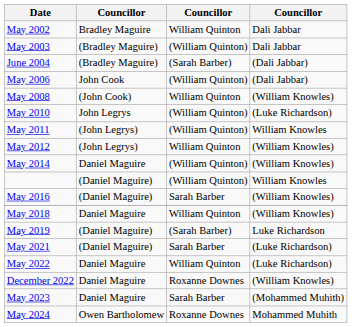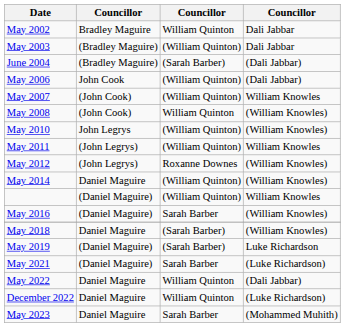+ row: (28, 96)
(292, 113) (Luke Richardson) -> (287, 130) (William Knowles)
(205, 146) William Quinton -> (200, 163) Roxanne Downes
(205, 213) William Quinton -> (194, 230) (Sarah Barber)
(292, 264) (Luke Richardson) -> (274, 280) (Dali Jabbar)
(206, 280) Roxanne Downes -> (198, 297) William Quinton
(293, 280) (William Knowles) -> (286, 297) (Luke Richardson)
- row: (28, 314)
